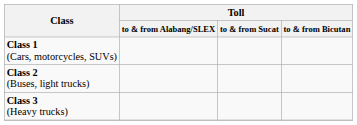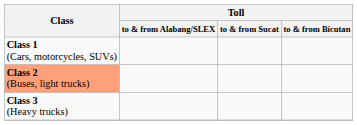(48, 78) no background -> (48, 78) lightsalmon background
